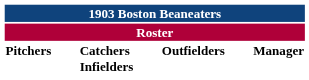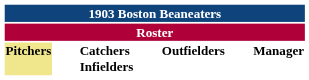(28, 51) no background -> (28, 51) khaki background
